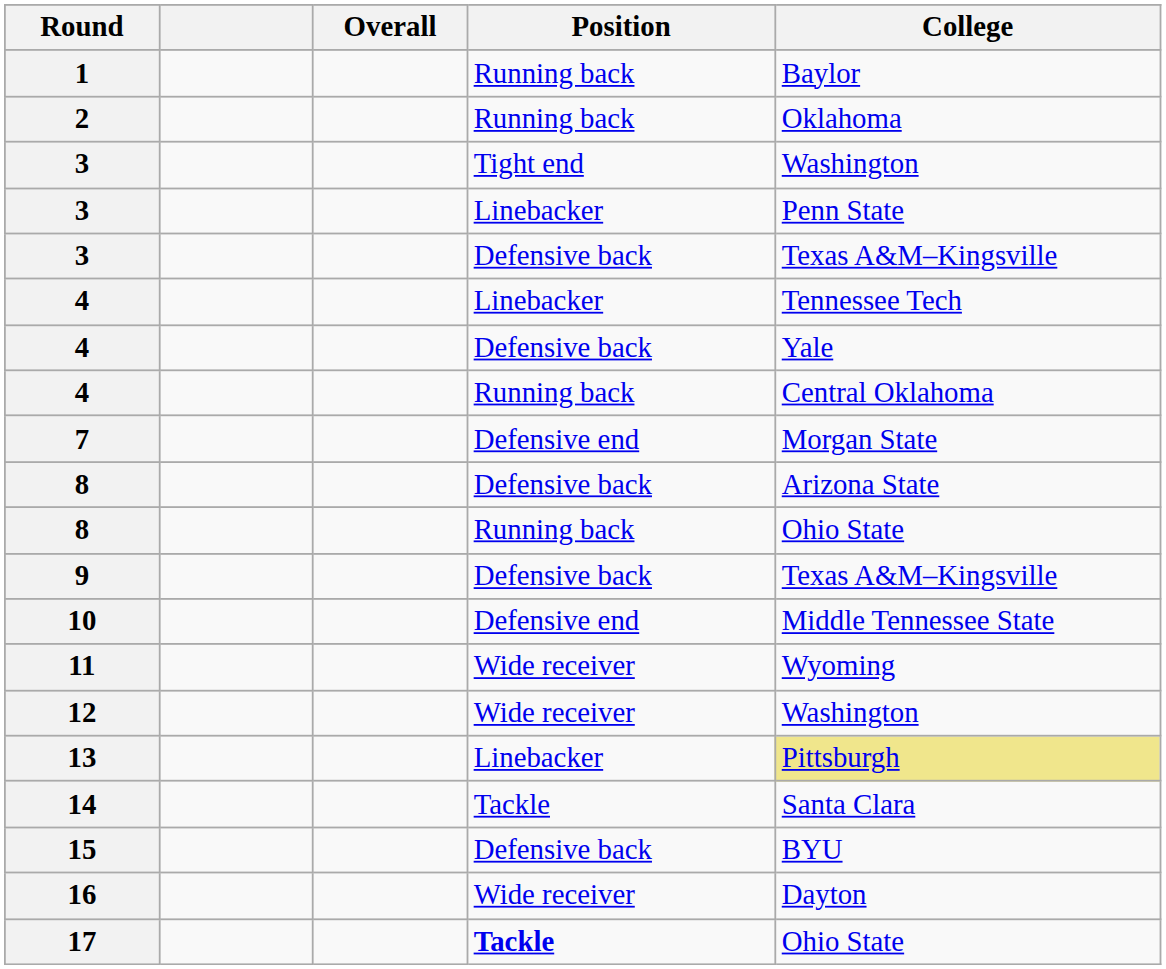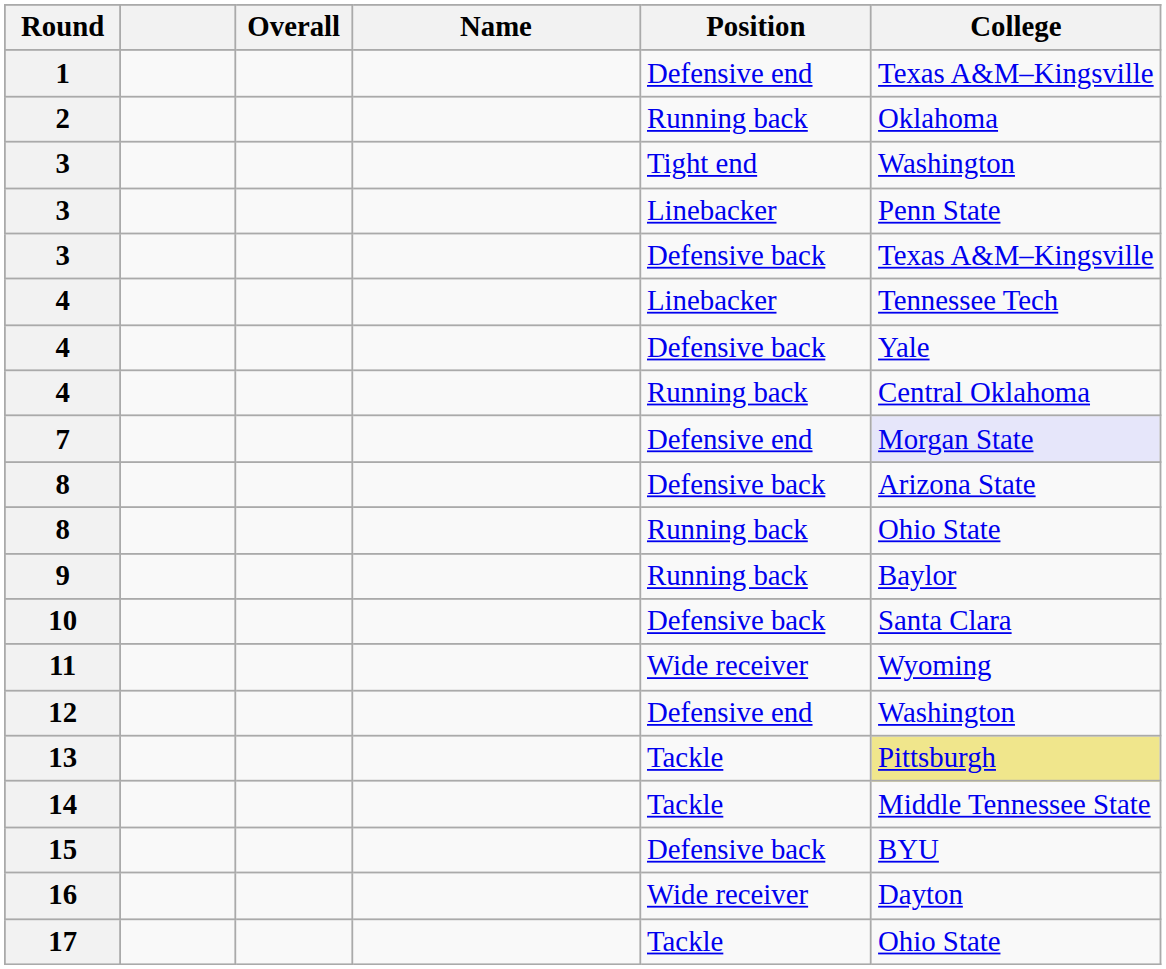+ column: (496, 27)
(554, 73) Running back -> (730, 73) Defensive end
(821, 73) Baylor -> (1016, 73) Texas A&M–Kingsville
(859, 438) no background -> (956, 438) lavender background
(563, 575) Defensive back -> (727, 575) Running back
(920, 575) Texas A&M–Kingsville -> (917, 575) Baylor
(556, 621) Defensive end -> (736, 621) Defensive back
(918, 621) Middle Tennessee State -> (945, 621) Santa Clara
(554, 712) Wide receiver -> (730, 712) Defensive end
(538, 758) Linebacker -> (685, 758) Tackle
(849, 803) Santa Clara -> (1014, 803) Middle Tennessee State
(514, 940) bold -> (685, 940) normal
